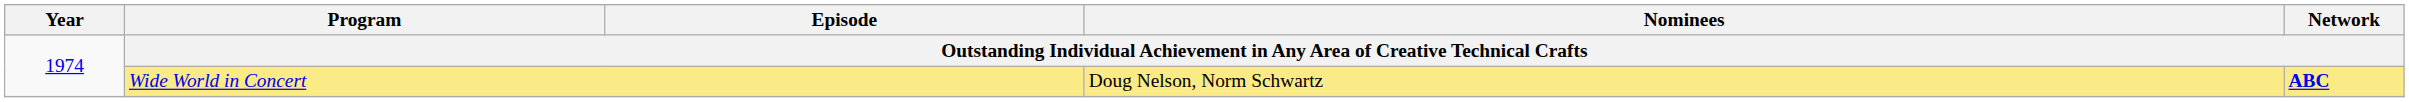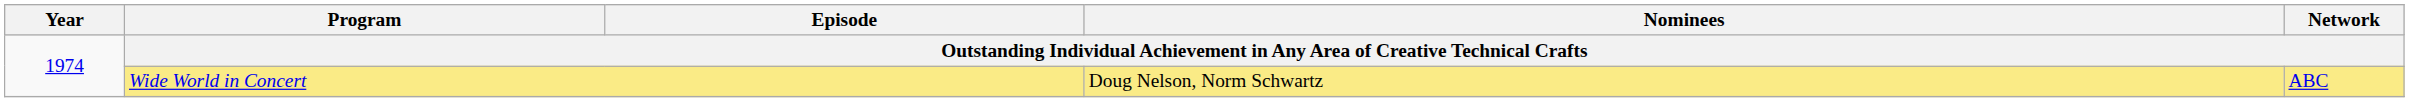(2309, 81) bold -> (2308, 81) normal
